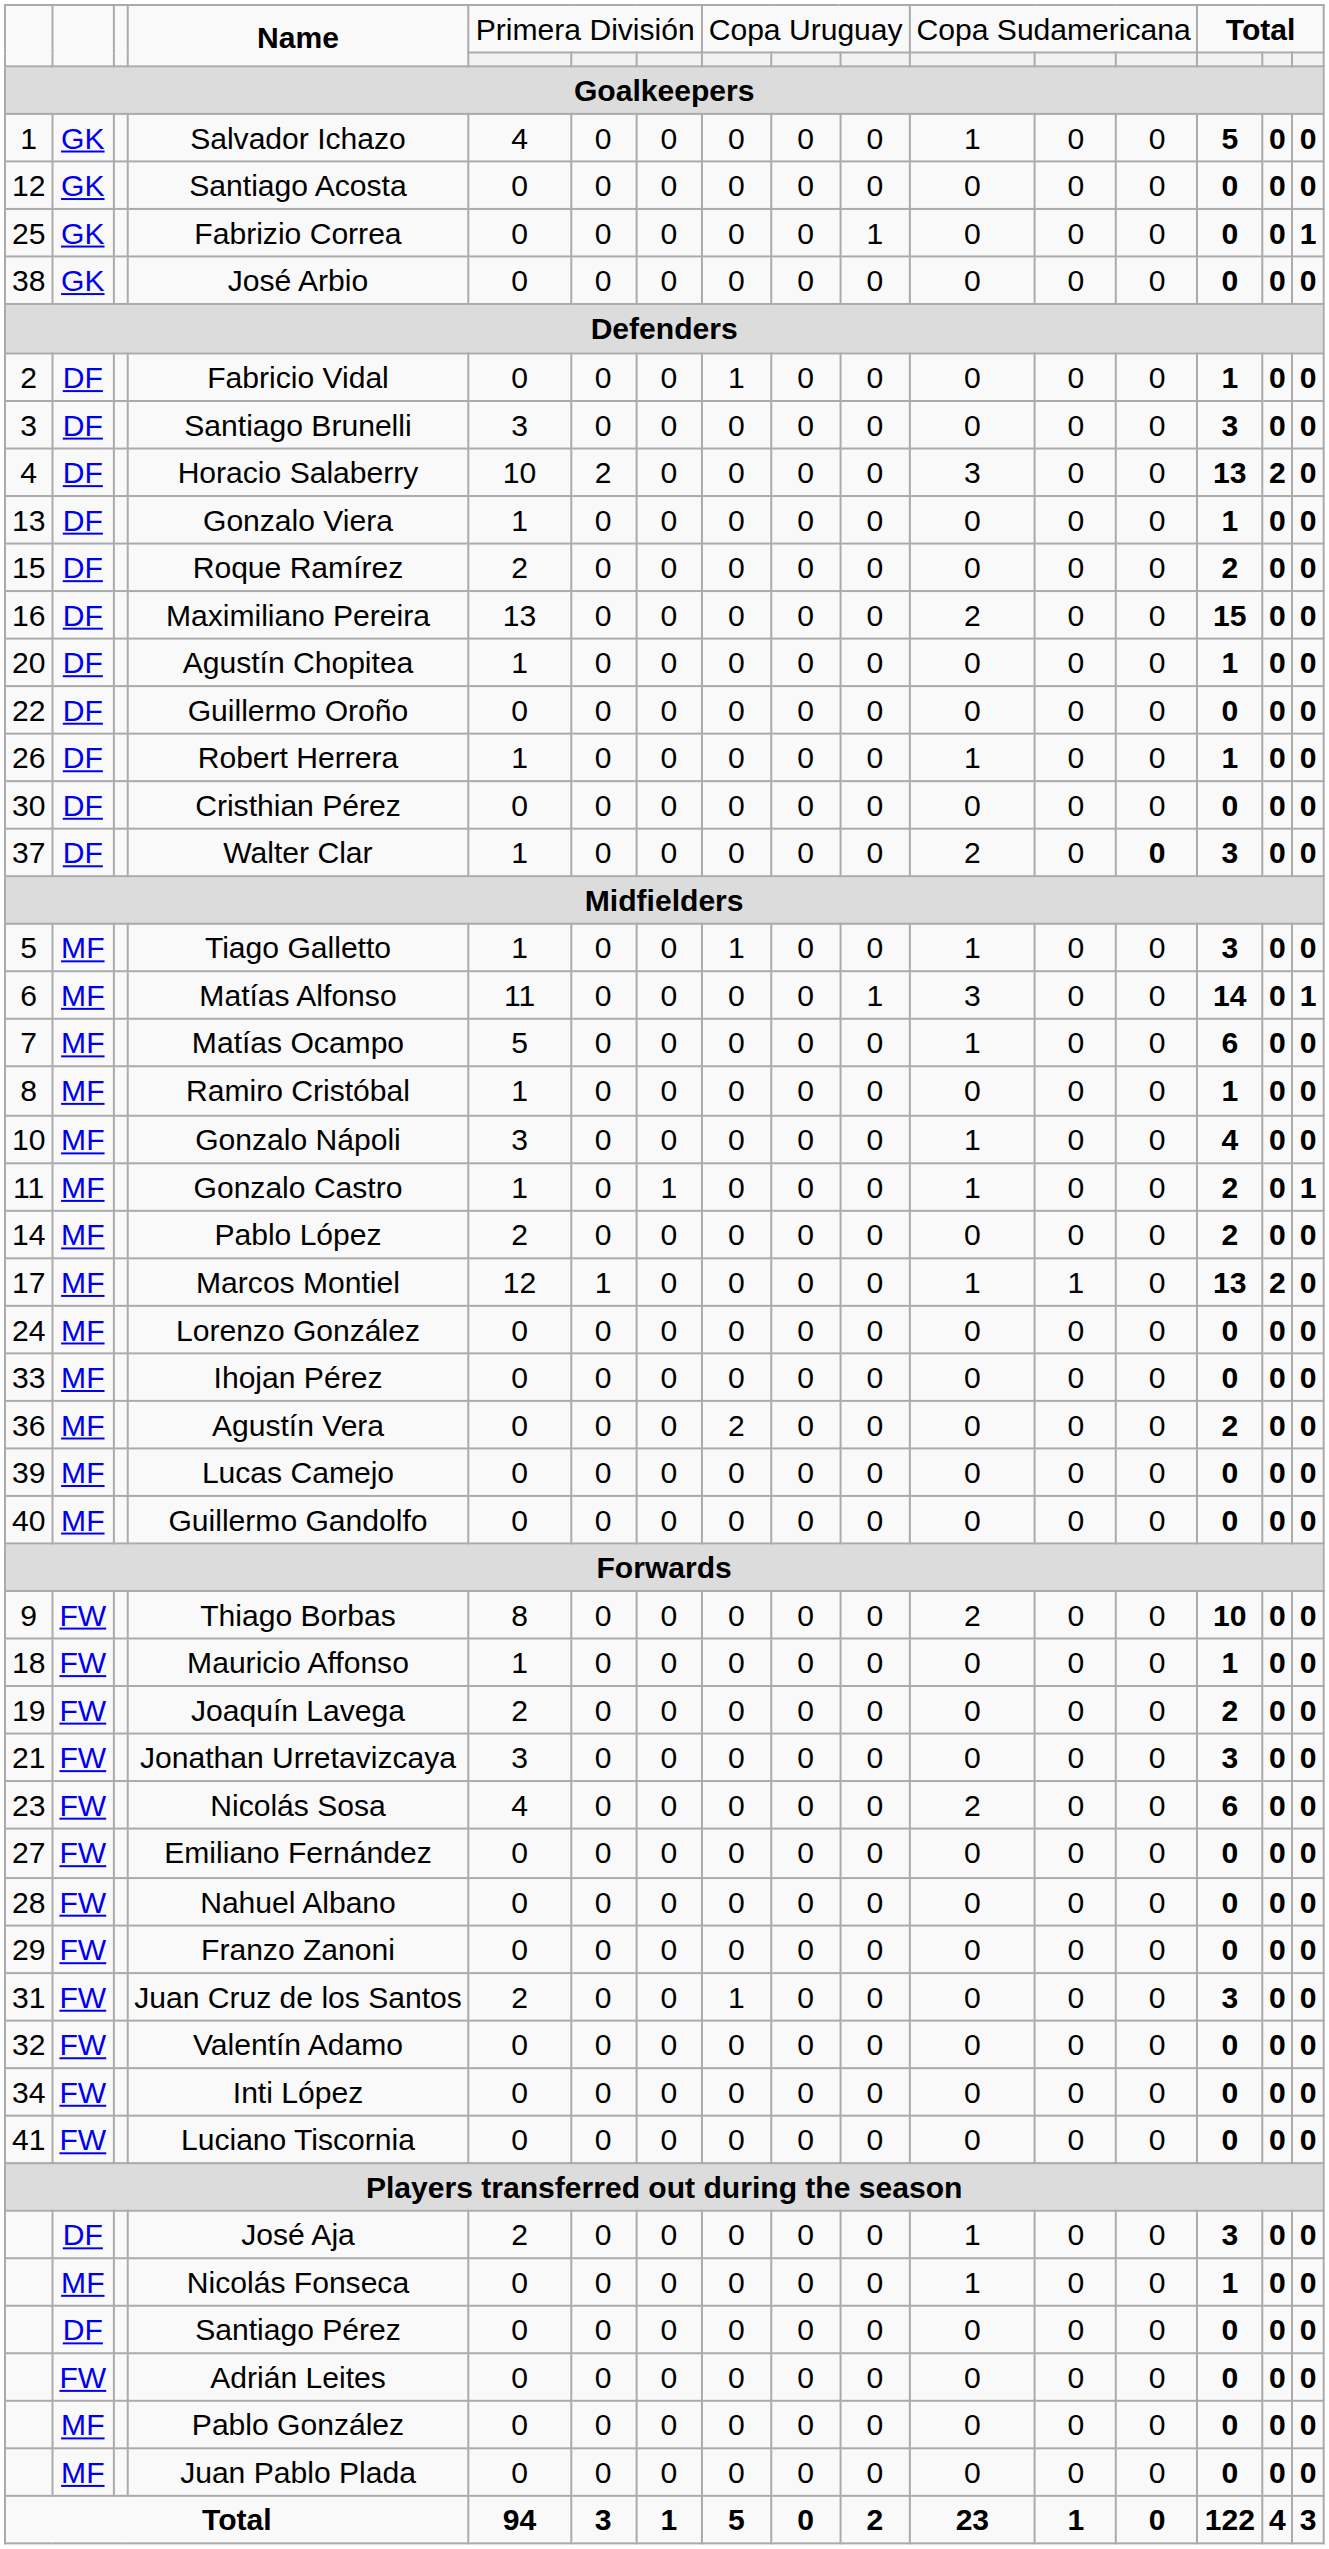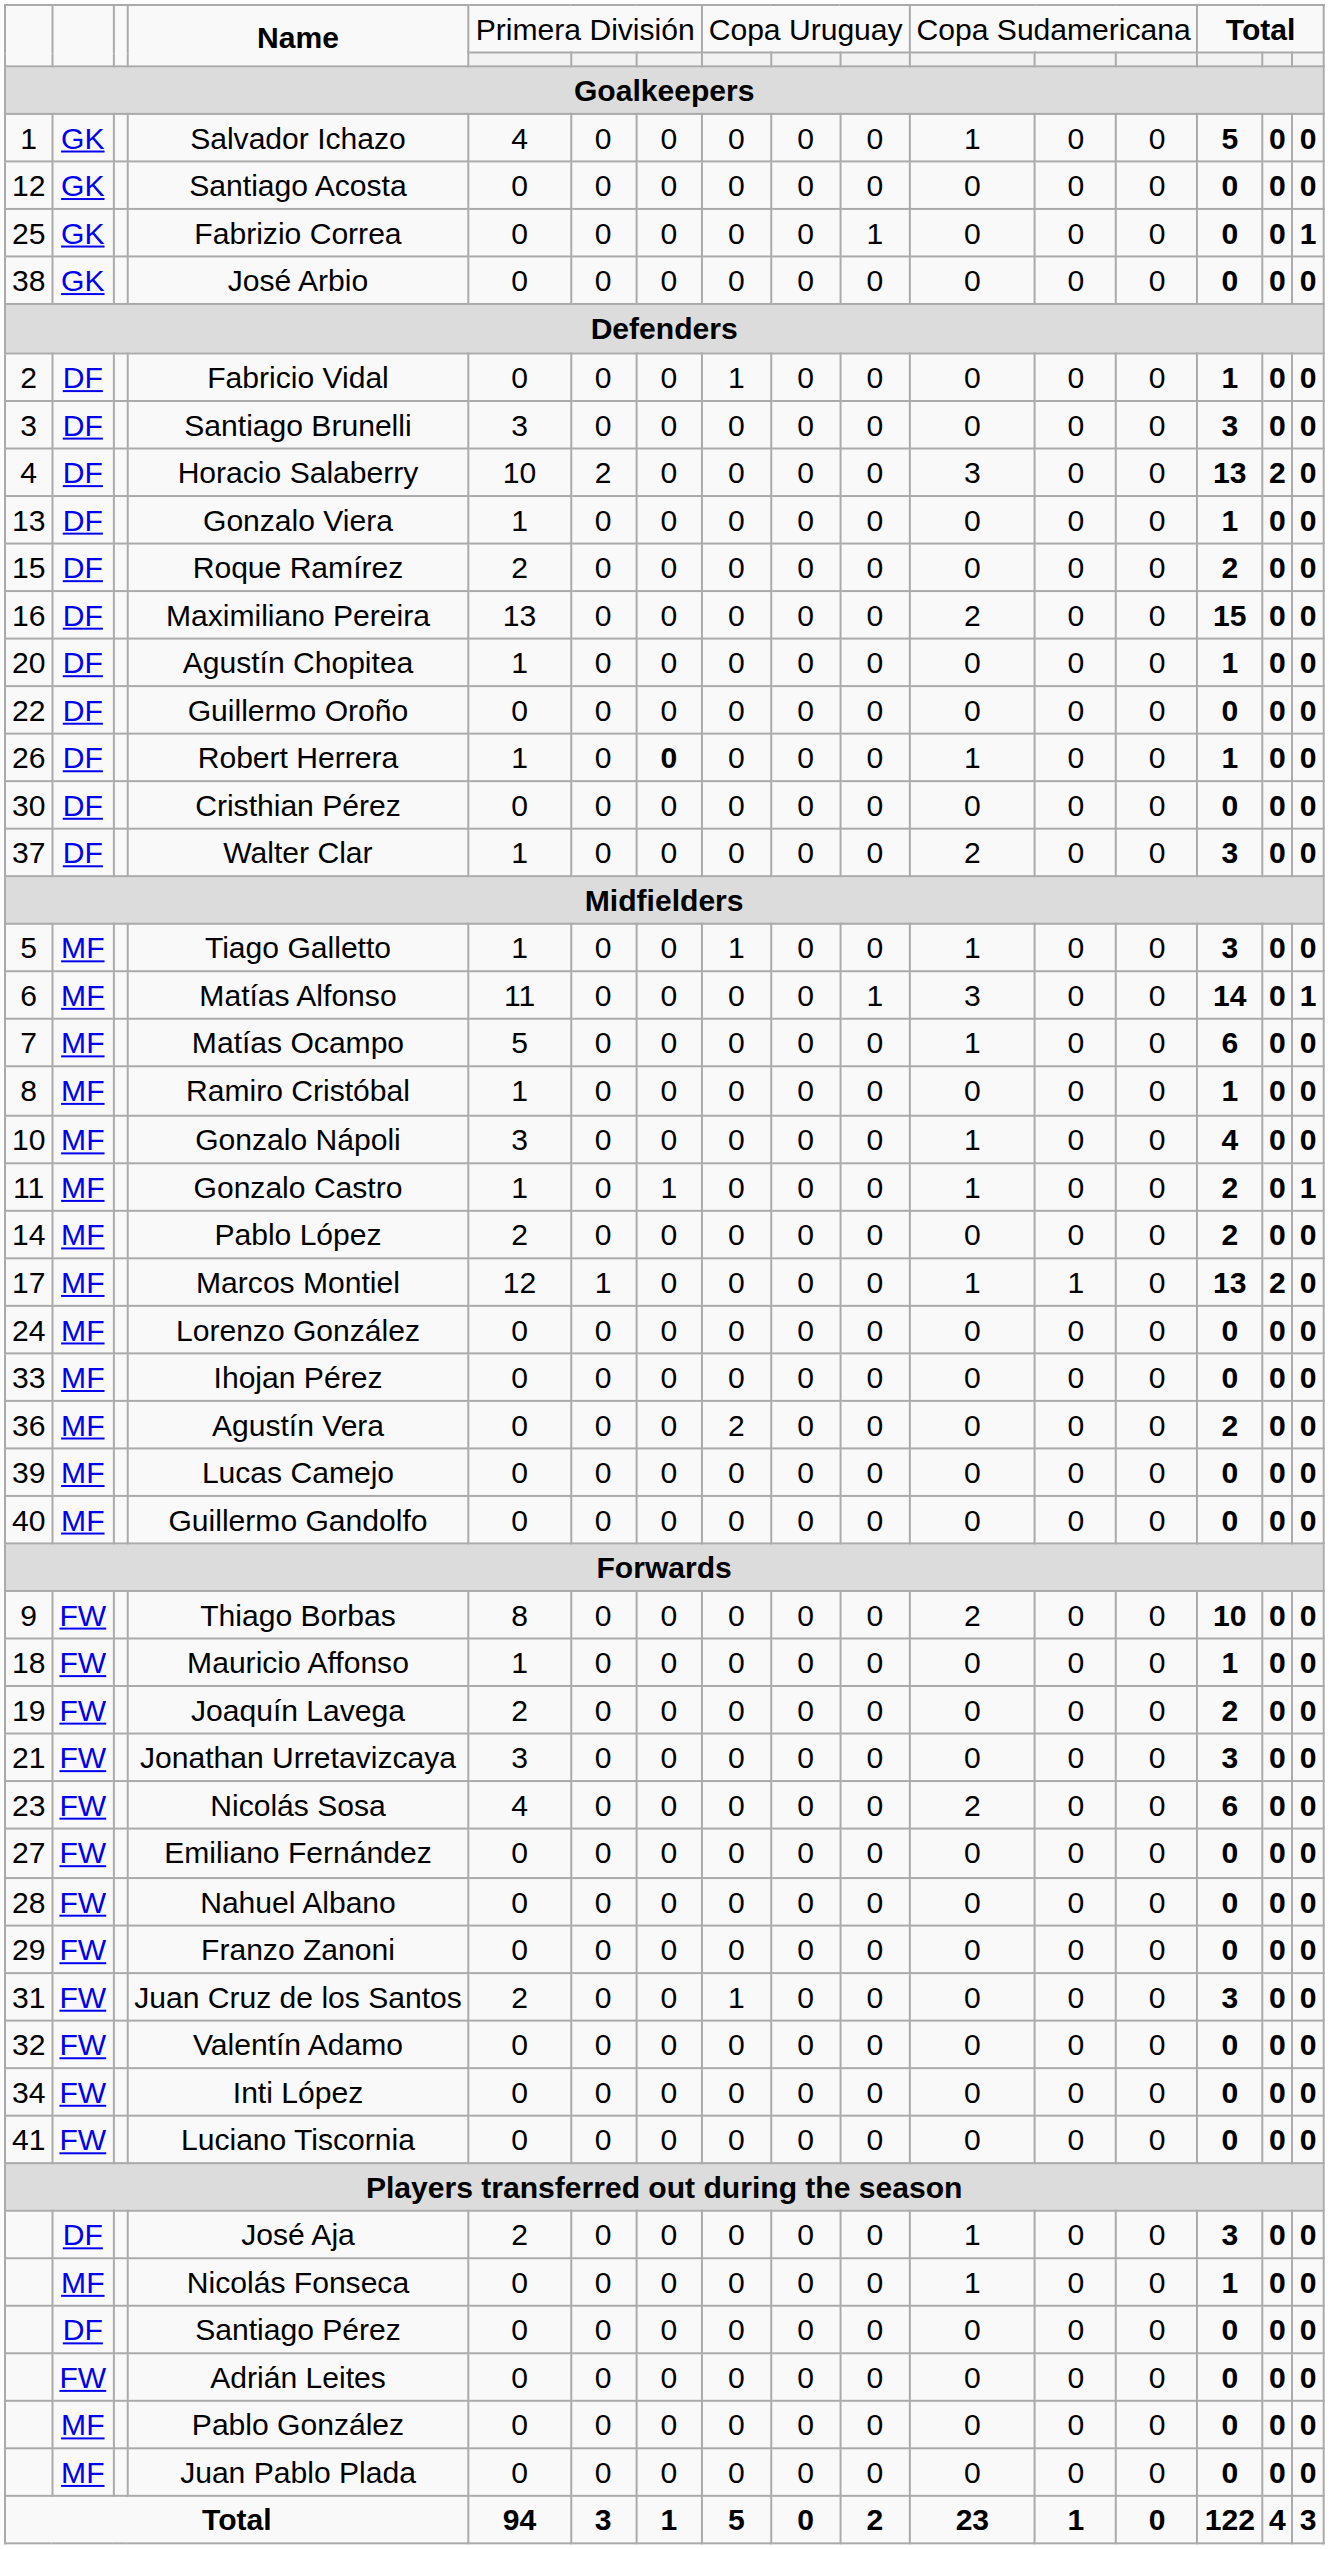(669, 758) normal -> (669, 758) bold
(1157, 853) bold -> (1157, 853) normal
